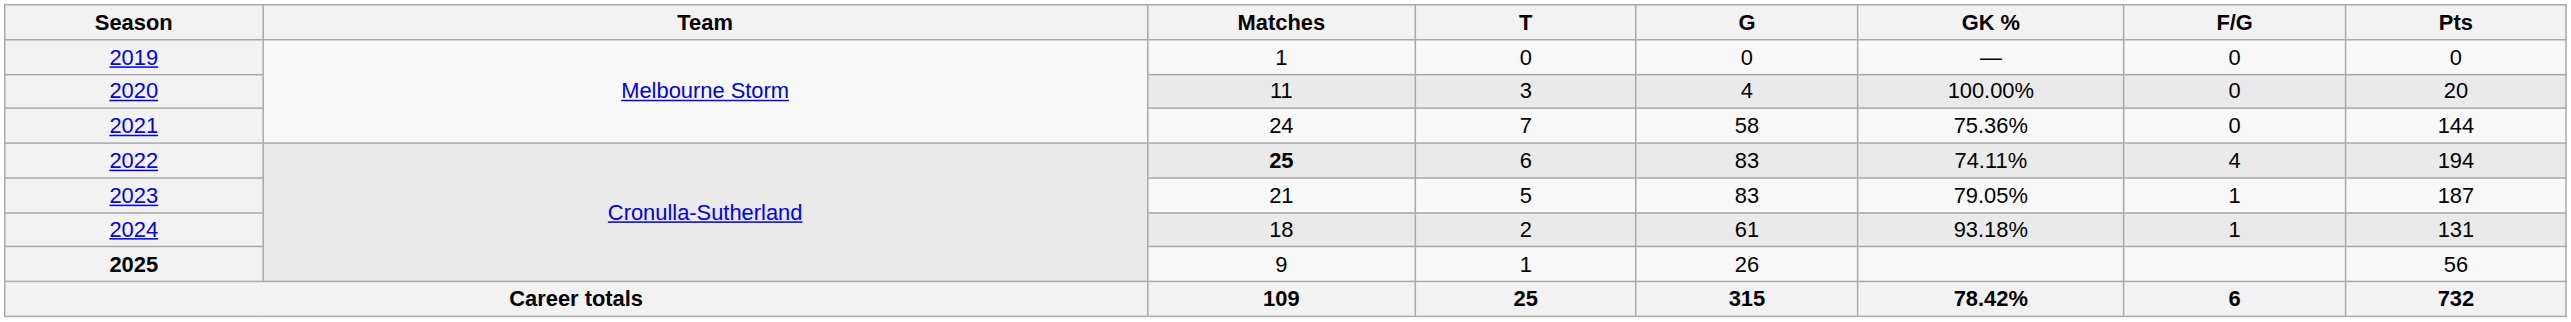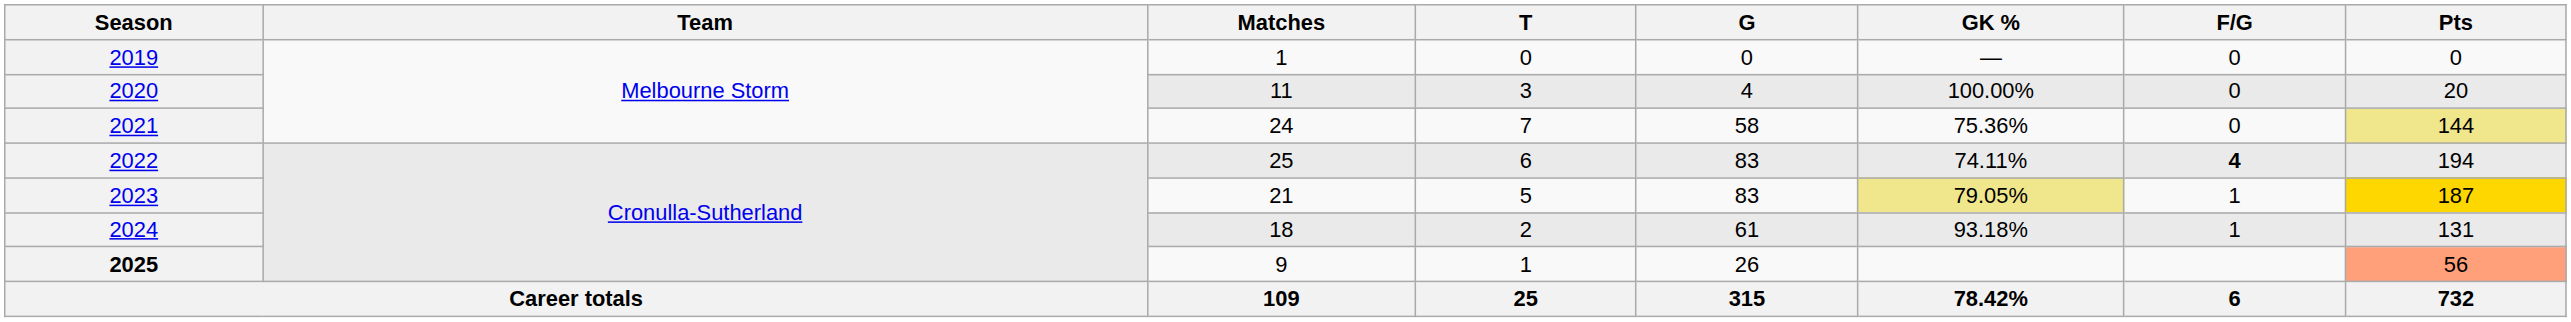(2456, 126) no background -> (2456, 126) khaki background
(1281, 161) bold -> (1281, 161) normal
(2235, 161) normal -> (2235, 161) bold
(1991, 195) no background -> (1991, 195) khaki background
(2456, 195) no background -> (2456, 195) gold background
(2456, 265) no background -> (2456, 265) lightsalmon background
